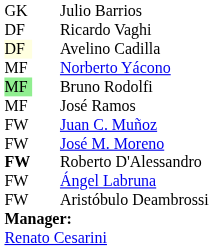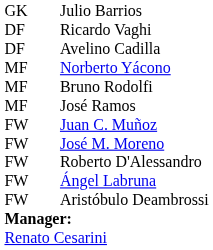(15, 49) lightyellow background -> (15, 49) no background
(16, 86) lightgreen background -> (16, 86) no background
(17, 162) bold -> (16, 162) normal
